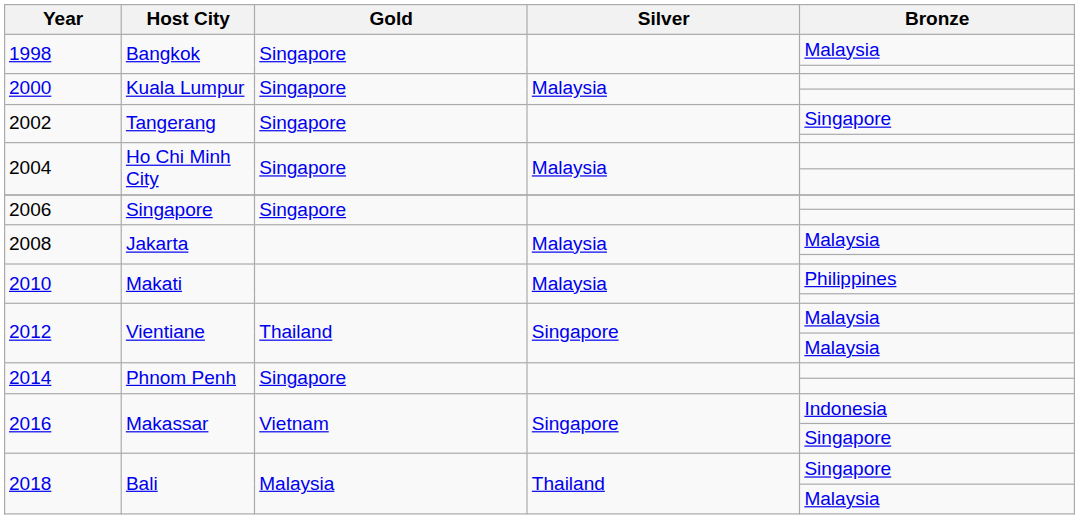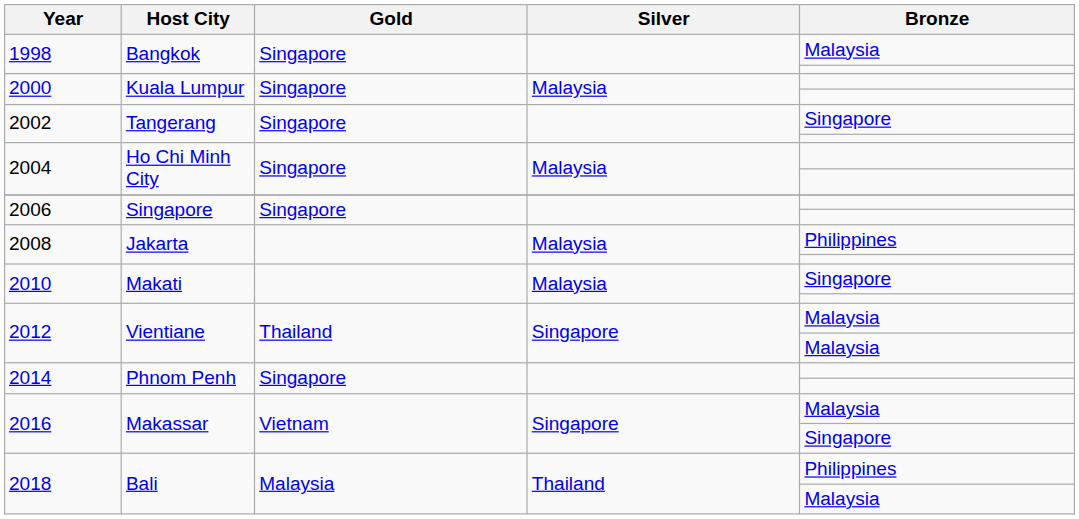(842, 239) Malaysia -> (850, 239) Philippines
(850, 278) Philippines -> (848, 278) Singapore
(846, 408) Indonesia -> (842, 408) Malaysia
(848, 468) Singapore -> (850, 468) Philippines
